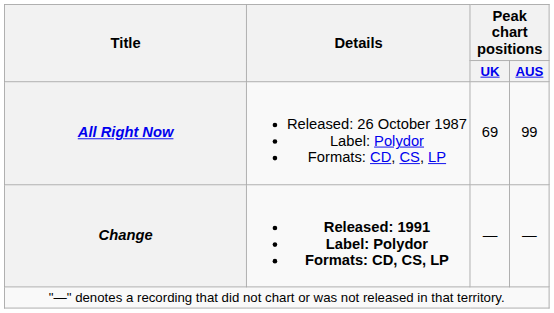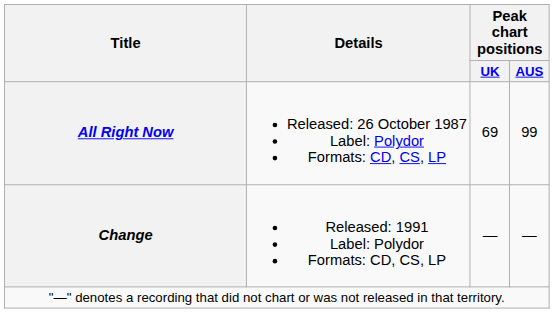(359, 244) bold -> (359, 244) normal
